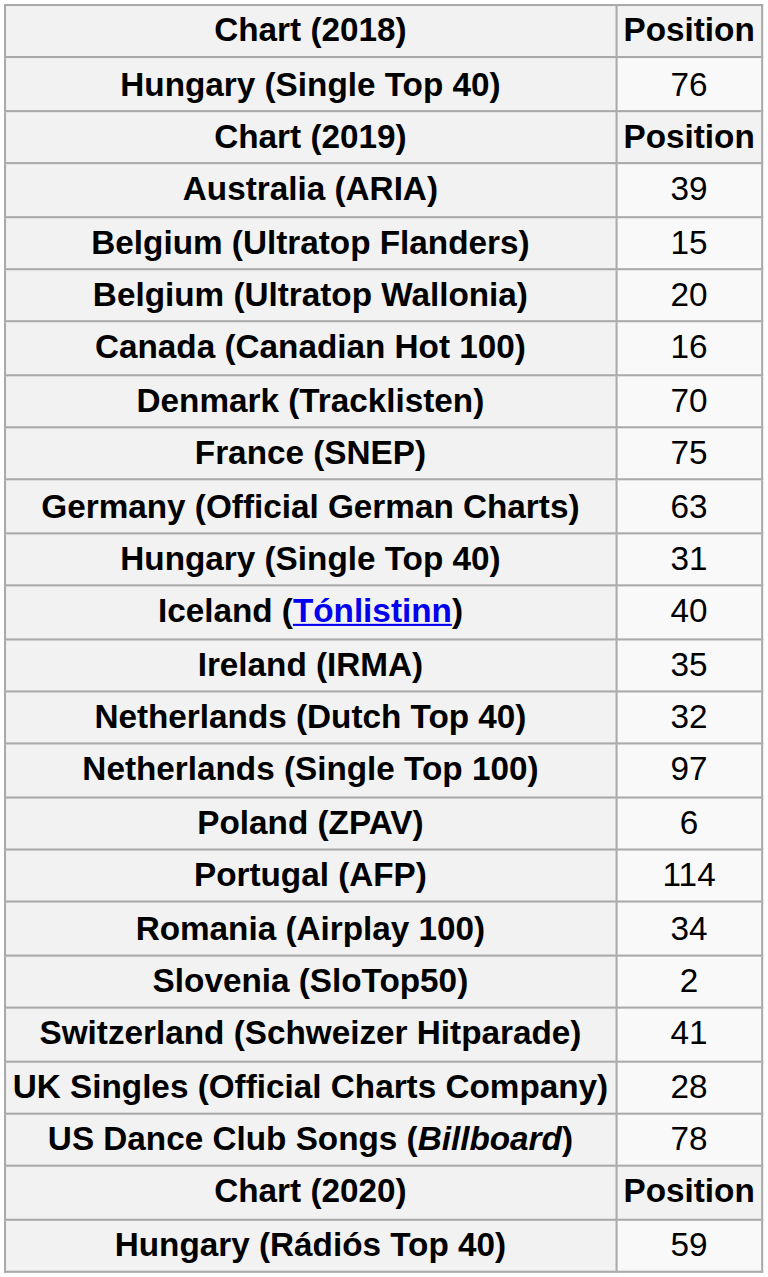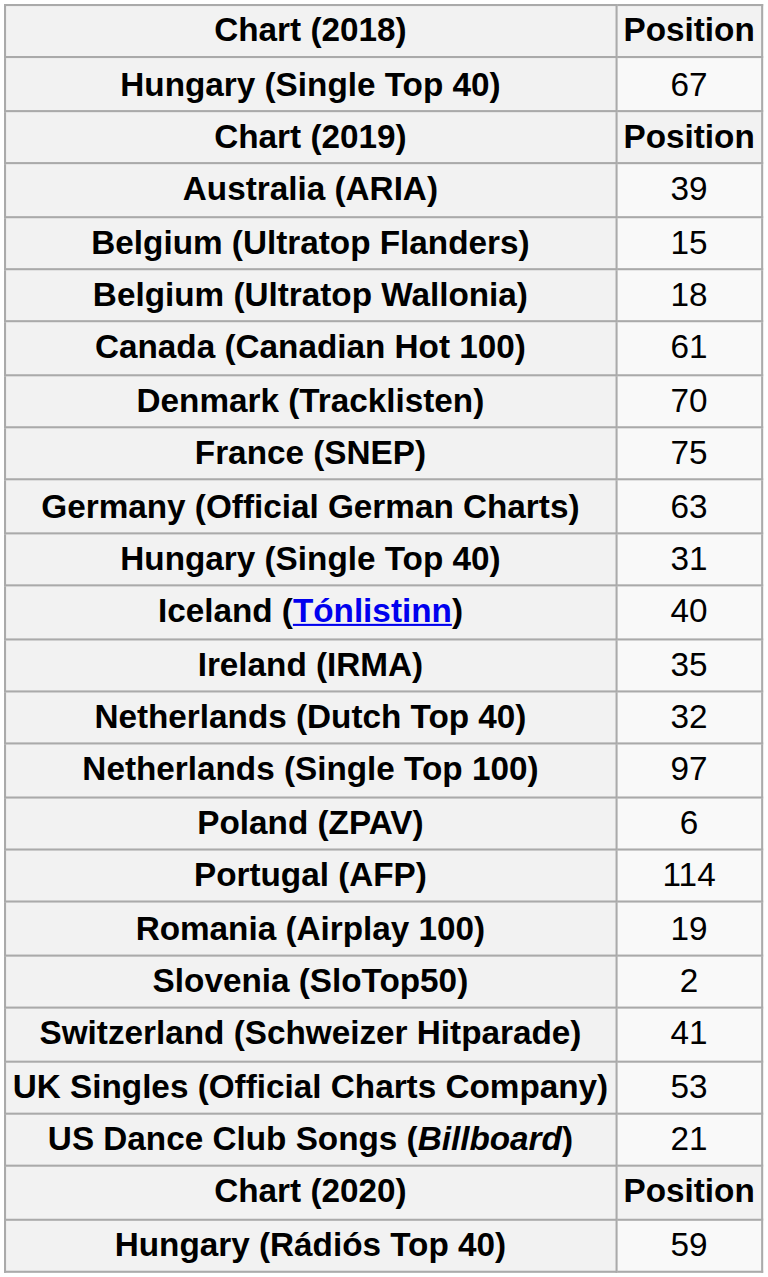(689, 83) 76 -> (689, 83) 67
(689, 294) 20 -> (689, 294) 18
(689, 347) 16 -> (689, 347) 61
(689, 928) 34 -> (689, 928) 19
(689, 1086) 28 -> (689, 1086) 53
(689, 1139) 78 -> (689, 1139) 21
